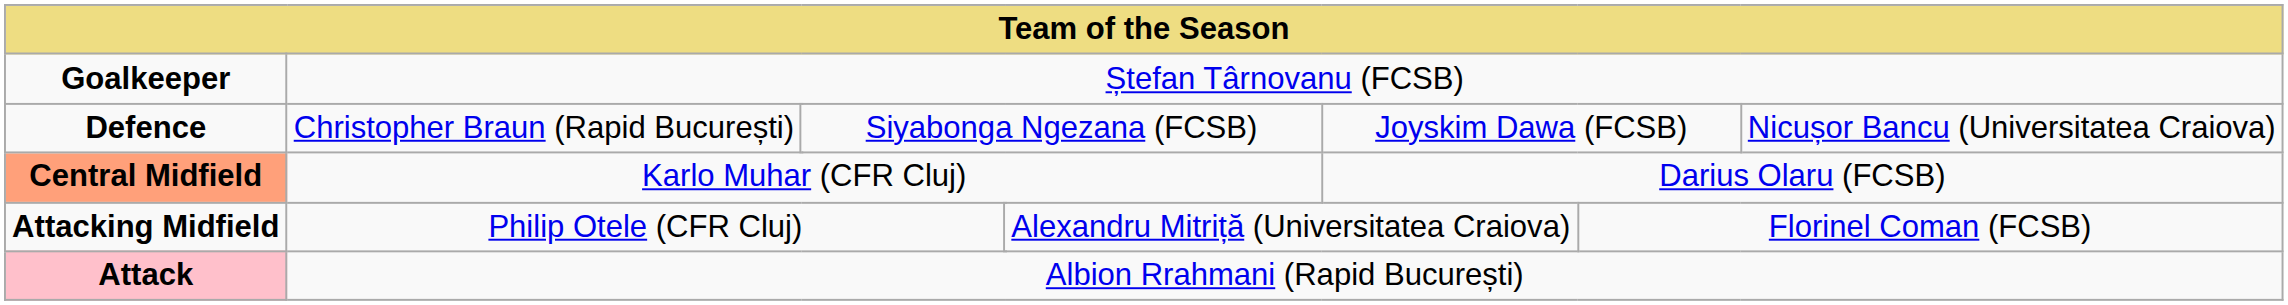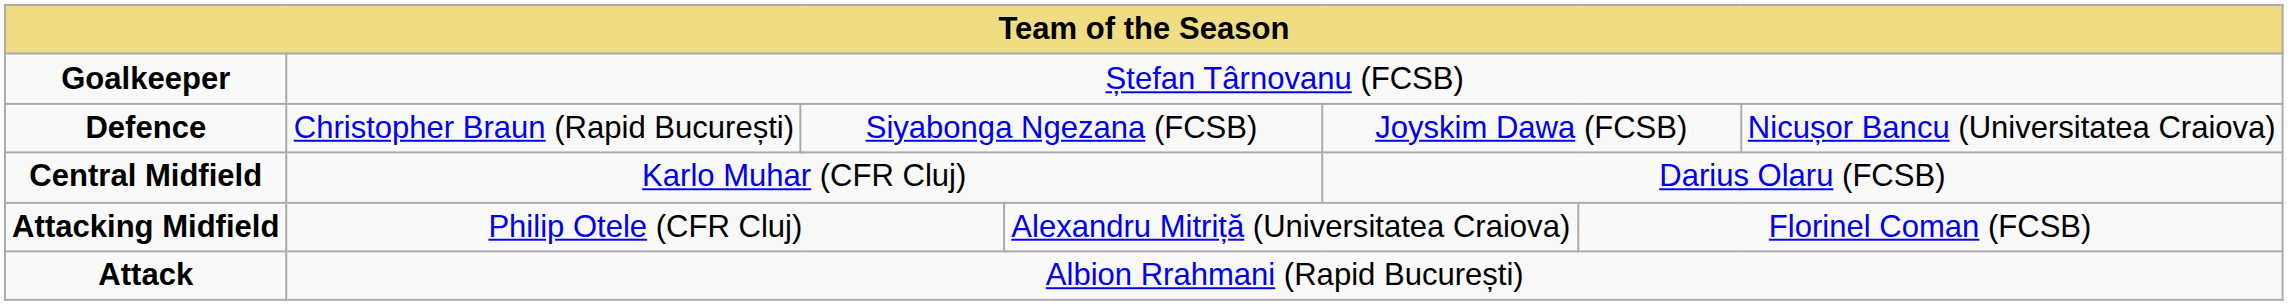(146, 176) lightsalmon background -> (146, 176) no background
(146, 275) pink background -> (146, 275) no background
